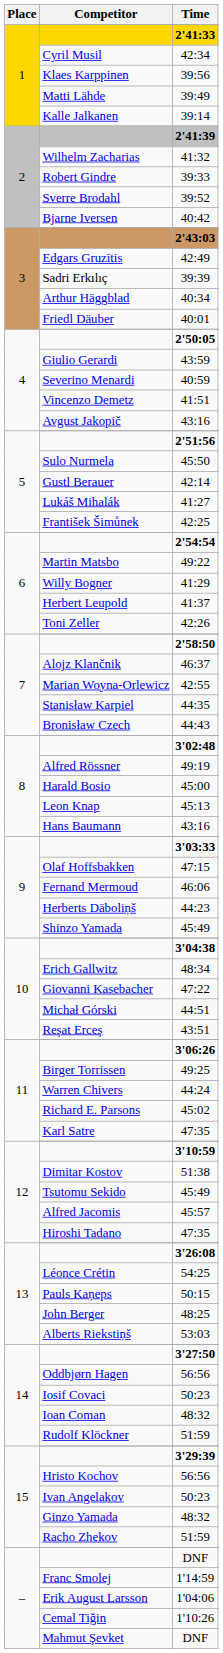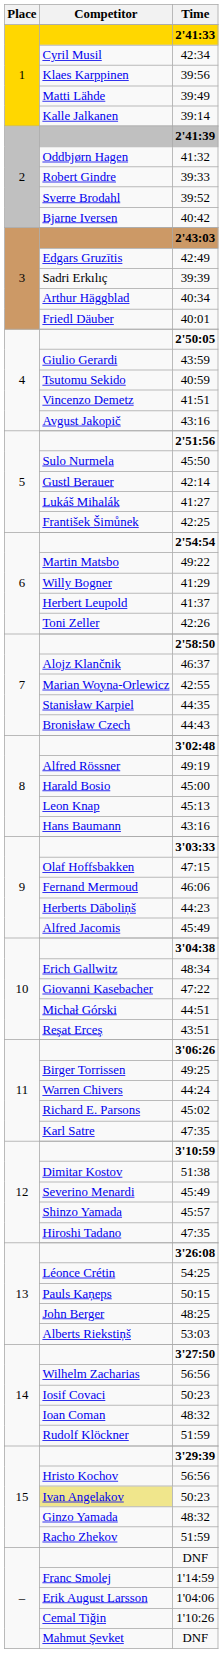(91, 156) Wilhelm Zacharias -> (85, 156) Oddbjørn Hagen
(88, 380) Severino Menardi -> (84, 380) Tsutomu Sekido
(82, 928) Shinzo Yamada -> (81, 928) Alfred Jacomis
(84, 1192) Tsutomu Sekido -> (88, 1192) Severino Menardi
(81, 1212) Alfred Jacomis -> (82, 1212) Shinzo Yamada
(85, 1374) Oddbjørn Hagen -> (91, 1374) Wilhelm Zacharias
(83, 1496) no background -> (83, 1496) khaki background
